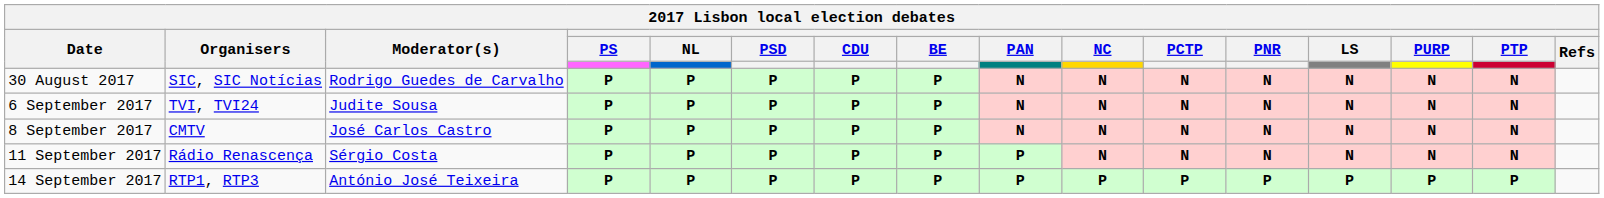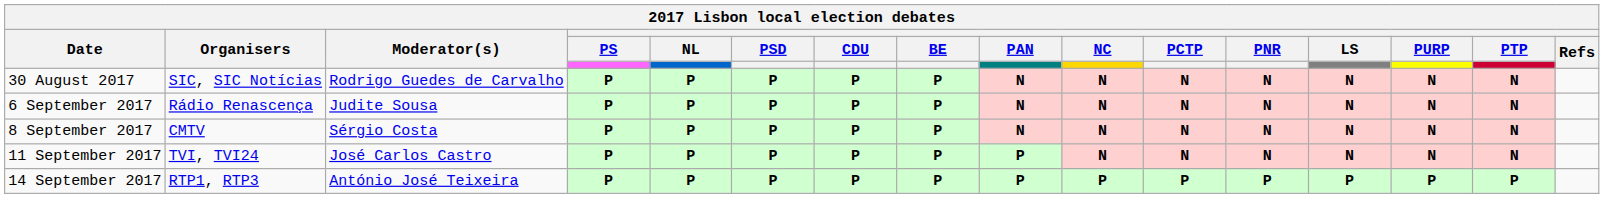(214, 106) TVI, TVI24 -> (241, 106) Rádio Renascença
(410, 131) José Carlos Castro -> (383, 131) Sérgio Costa
(241, 156) Rádio Renascença -> (214, 156) TVI, TVI24
(383, 156) Sérgio Costa -> (410, 156) José Carlos Castro
